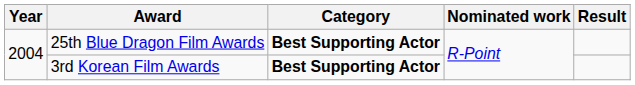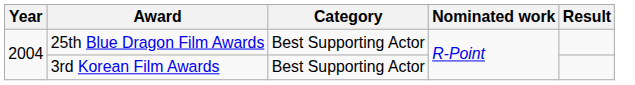(356, 42) bold -> (348, 42) normal
(356, 67) bold -> (348, 67) normal
